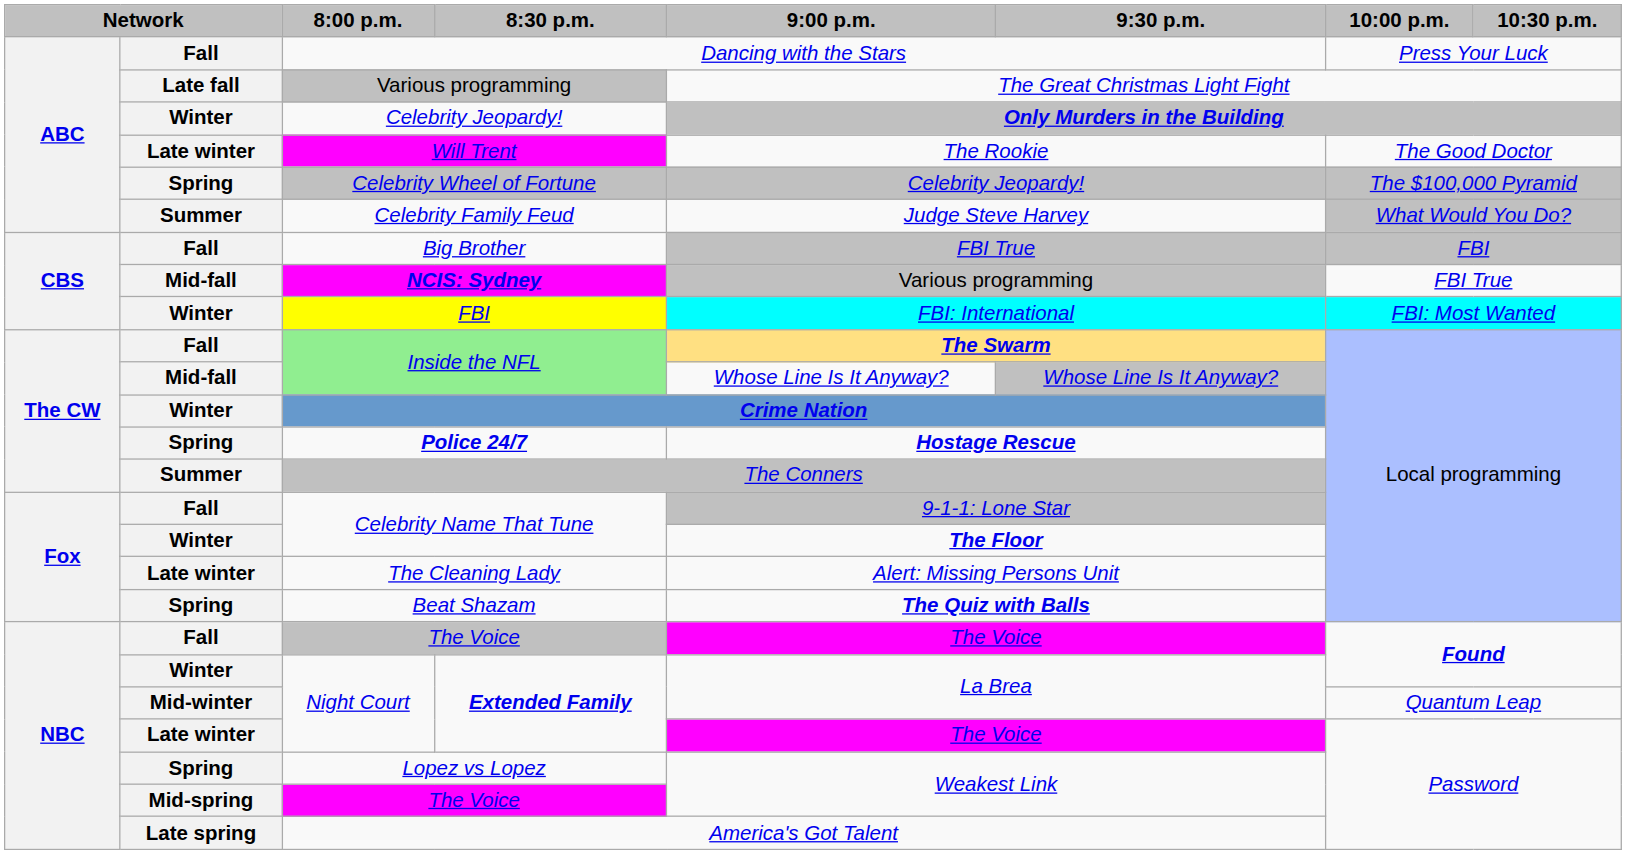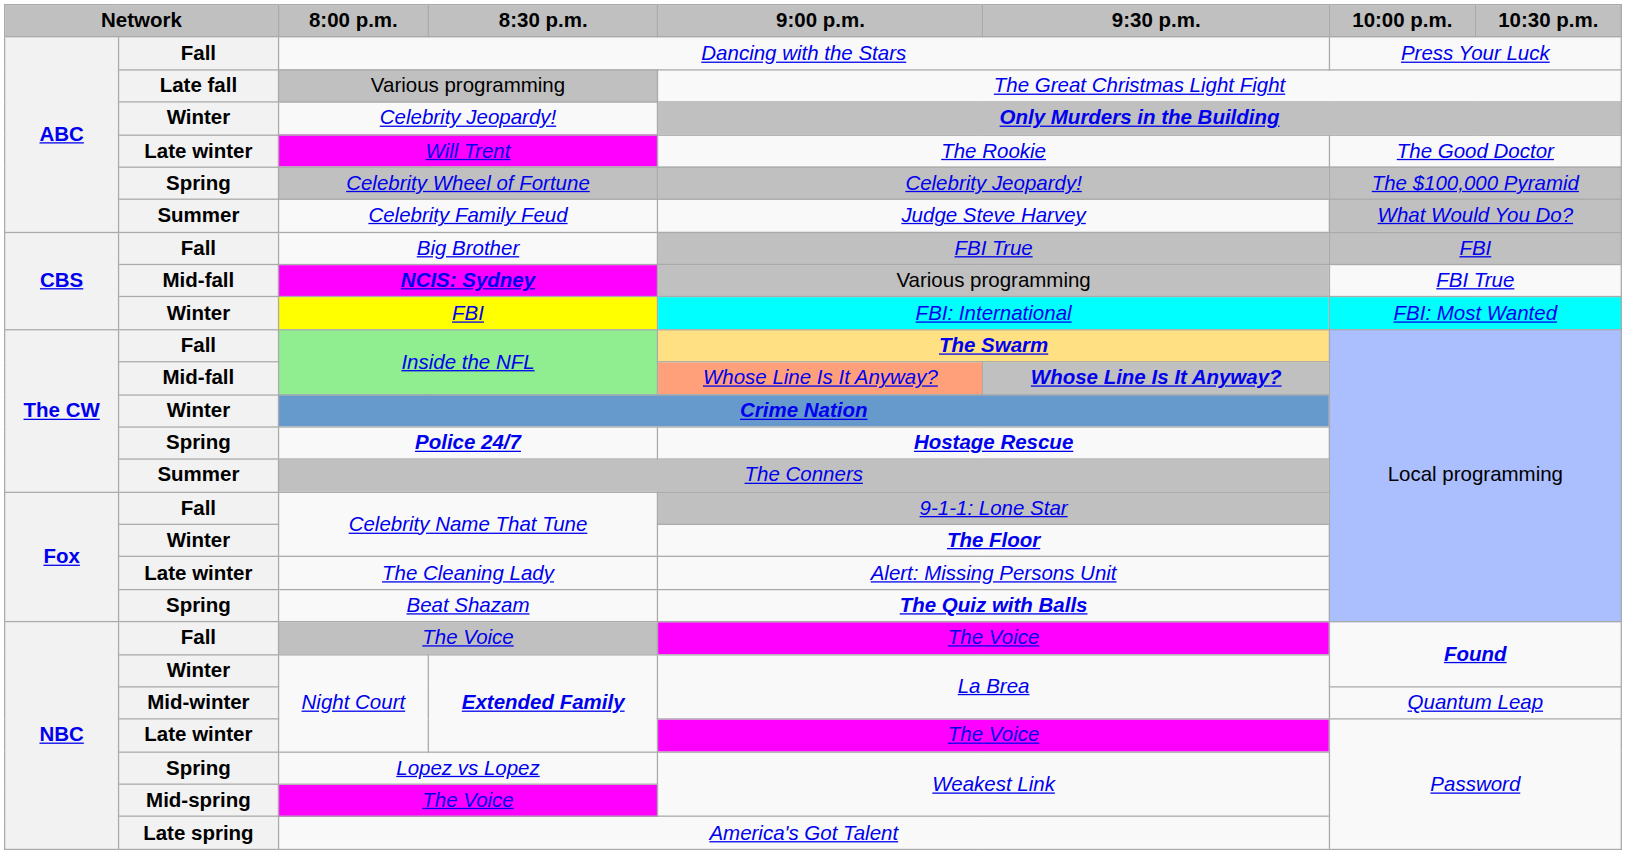(831, 378) no background -> (820, 378) lightsalmon background
(1161, 378) normal -> (1156, 378) bold
